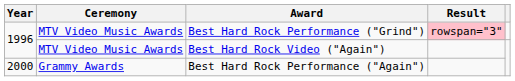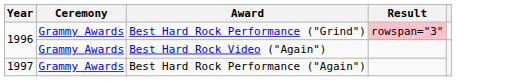(111, 31) MTV Video Music Awards -> (81, 31) Grammy Awards
(111, 49) MTV Video Music Awards -> (81, 49) Grammy Awards
(20, 67) 2000 -> (20, 67) 1997
